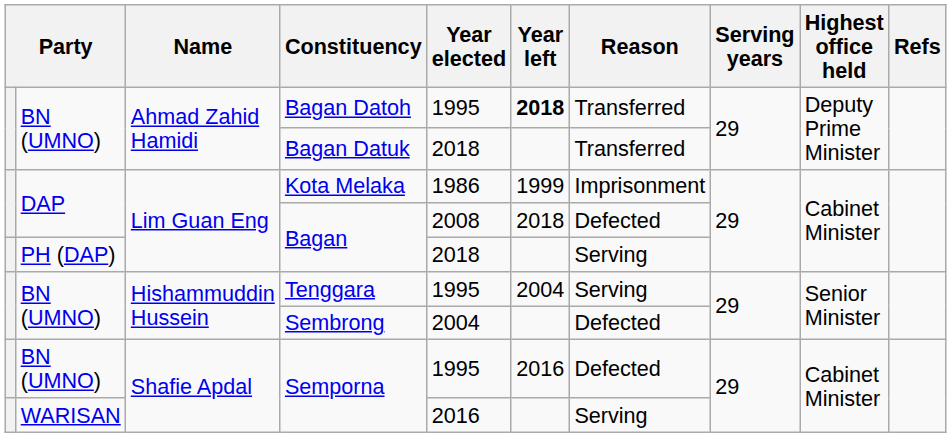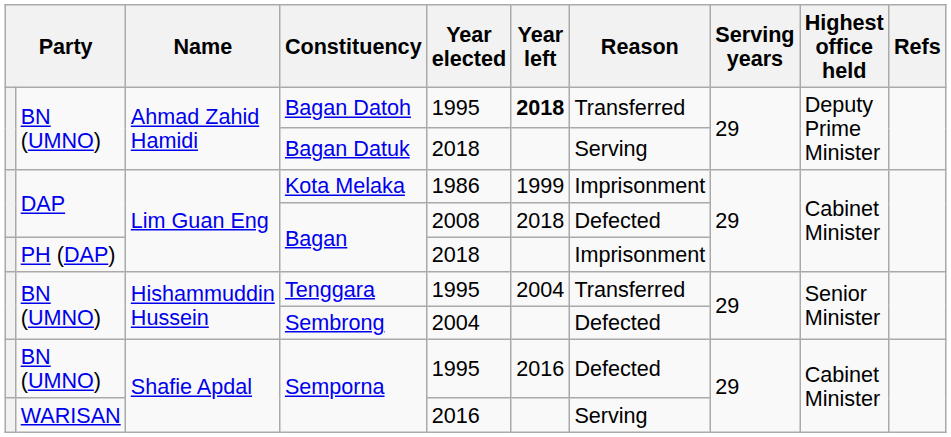(630, 148) Transferred -> (611, 148) Serving
(611, 254) Serving -> (640, 254) Imprisonment
(611, 288) Serving -> (630, 288) Transferred
